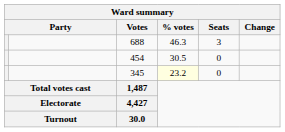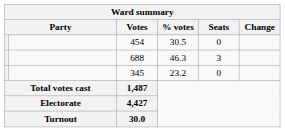rows swapped: (137, 42) <-> (137, 58)
(178, 73) lightyellow background -> (178, 73) no background
